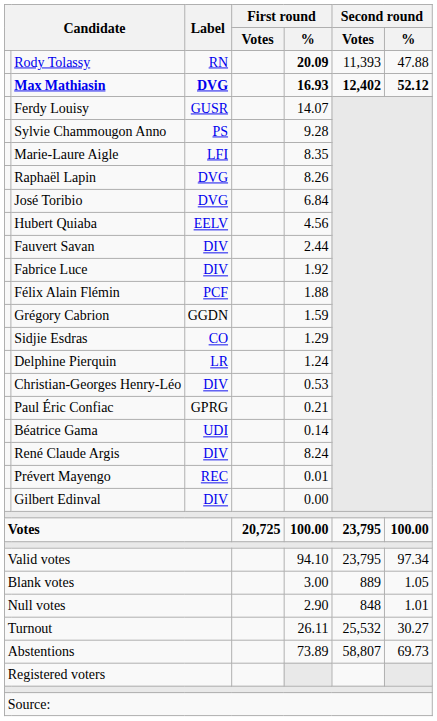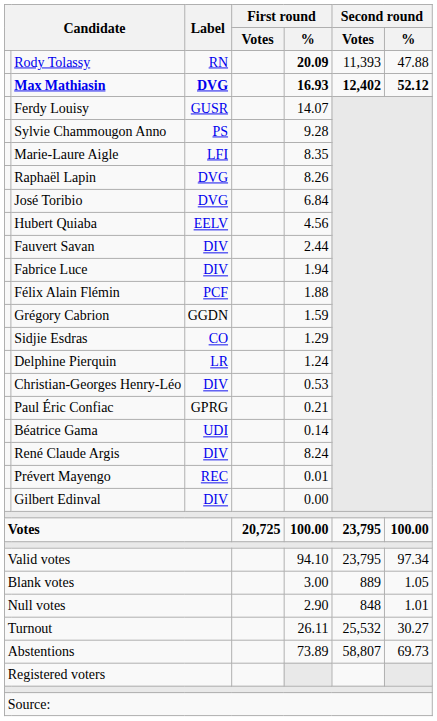(316, 269) 1.92 -> (316, 269) 1.94
